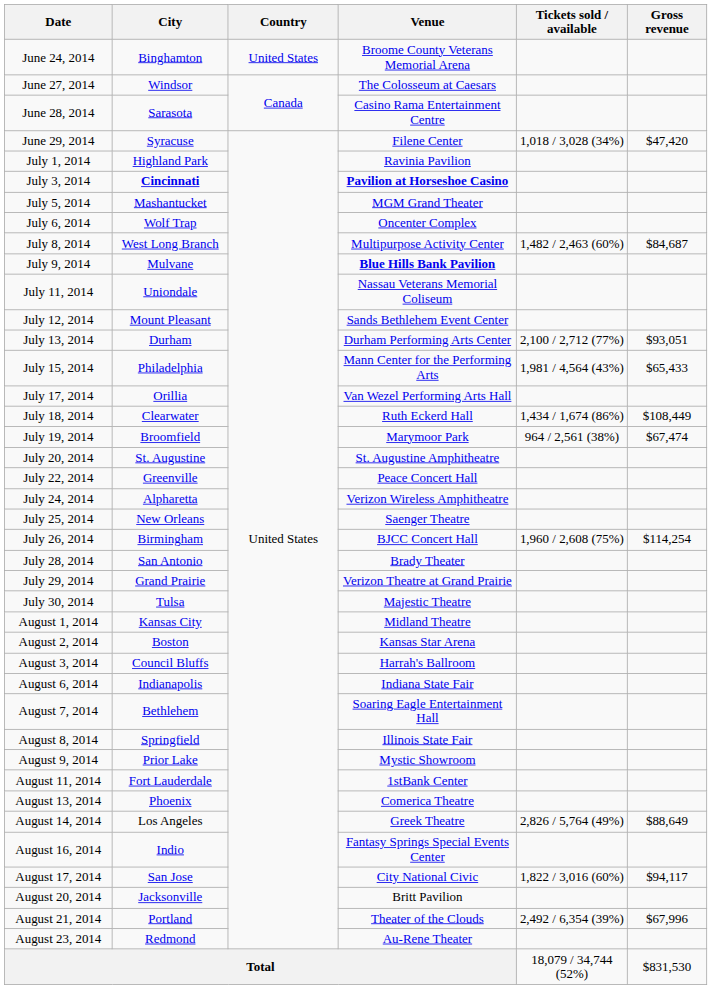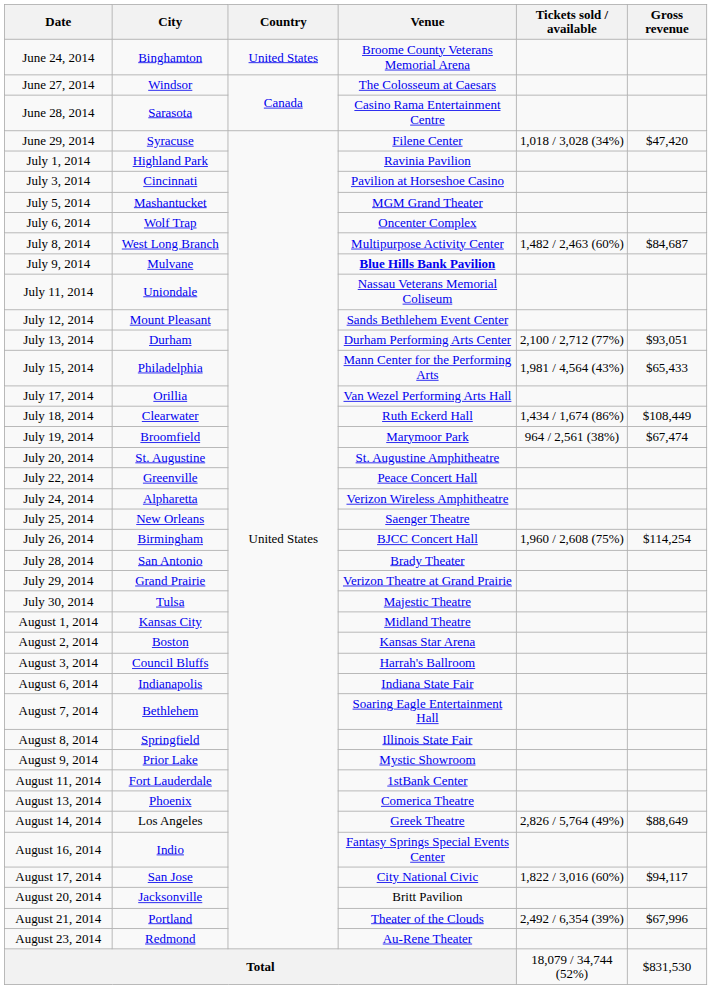(170, 181) bold -> (170, 181) normal
(427, 181) bold -> (427, 181) normal
